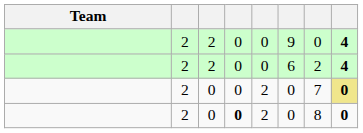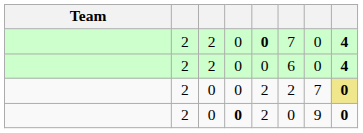(265, 41) normal -> (265, 41) bold
(291, 41) 9 -> (291, 41) 7
(318, 66) 2 -> (318, 66) 0
(291, 90) 0 -> (291, 90) 2
(318, 115) 8 -> (318, 115) 9
